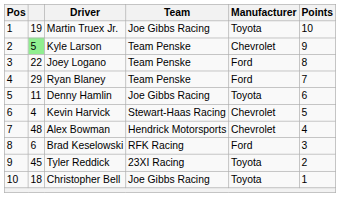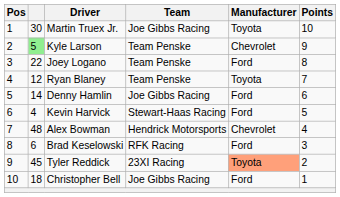(36, 29) 19 -> (36, 29) 30
(36, 79) 29 -> (36, 79) 12
(242, 79) Ford -> (246, 79) Toyota
(36, 95) 11 -> (36, 95) 14
(246, 95) Toyota -> (242, 95) Ford
(253, 112) Chevrolet -> (242, 112) Ford
(246, 162) no background -> (246, 162) lightsalmon background
(246, 179) Toyota -> (242, 179) Ford
